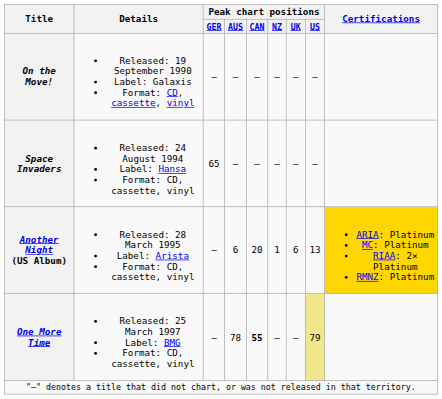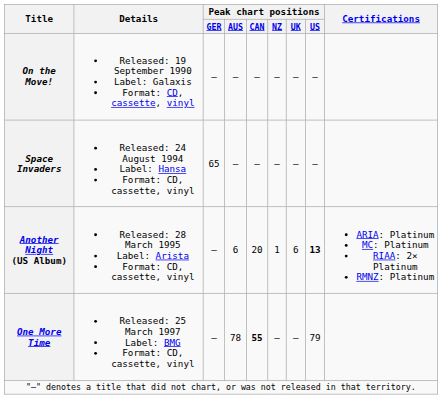(315, 250) normal -> (315, 250) bold
(381, 256) gold background -> (381, 256) no background
(315, 337) khaki background -> (315, 337) no background
